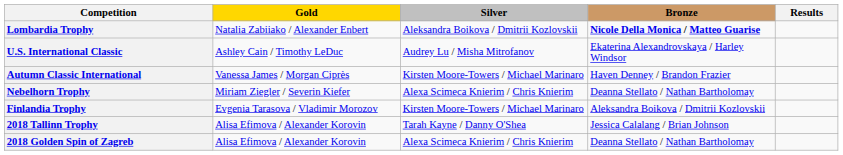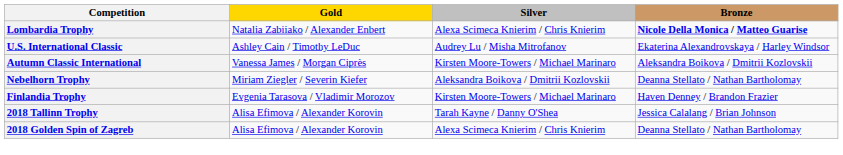- column: (807, 12)
(490, 29) Aleksandra Boikova / Dmitrii Kozlovskii -> (520, 29) Alexa Scimeca Knierim / Chris Knierim
(660, 74) Haven Denney / Brandon Frazier -> (725, 63) Aleksandra Boikova / Dmitrii Kozlovskii
(488, 91) Alexa Scimeca Knierim / Chris Knierim -> (522, 79) Aleksandra Boikova / Dmitrii Kozlovskii
(678, 108) Aleksandra Boikova / Dmitrii Kozlovskii -> (708, 96) Haven Denney / Brandon Frazier
